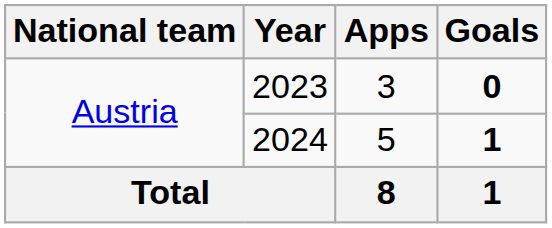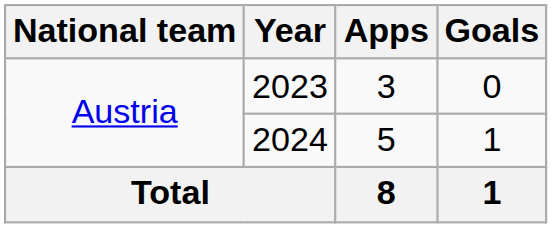(492, 85) bold -> (492, 85) normal
(492, 139) bold -> (492, 139) normal
